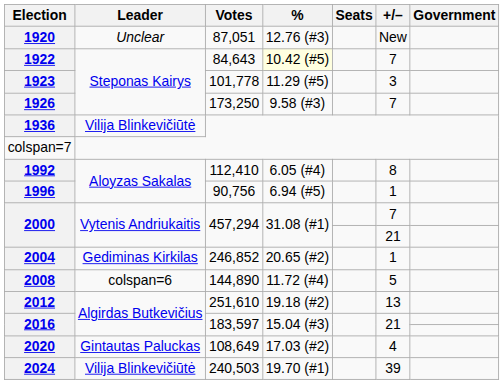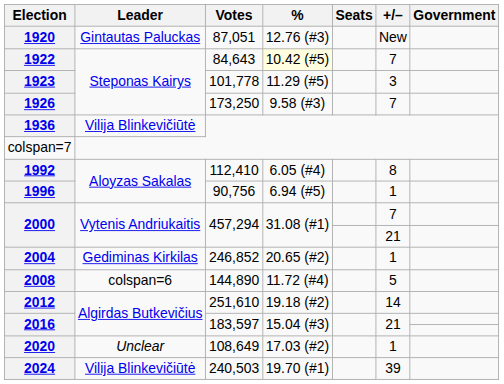(140, 37) Unclear -> (140, 37) Gintautas Paluckas
(393, 302) 13 -> (393, 302) 14
(140, 346) Gintautas Paluckas -> (140, 346) Unclear
(393, 346) 4 -> (393, 346) 1
